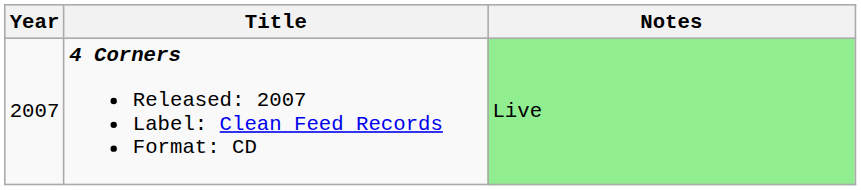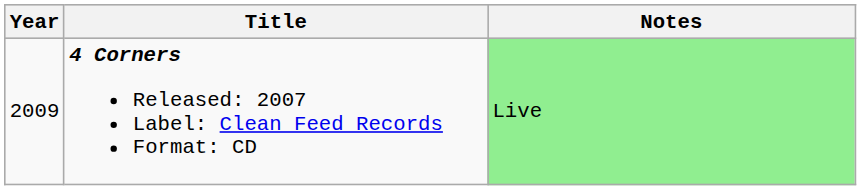(35, 112) 2007 -> (35, 112) 2009
